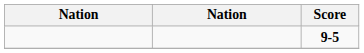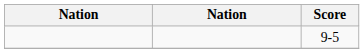(330, 37) bold -> (330, 37) normal
